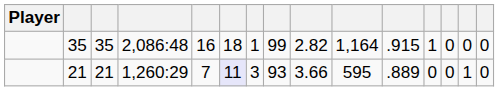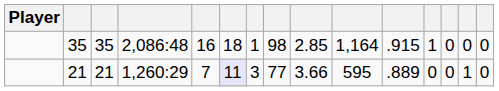(277, 45) 99 -> (277, 45) 98
(311, 45) 2.82 -> (311, 45) 2.85
(277, 72) 93 -> (277, 72) 77
